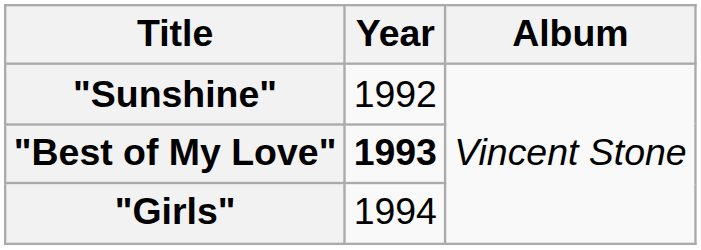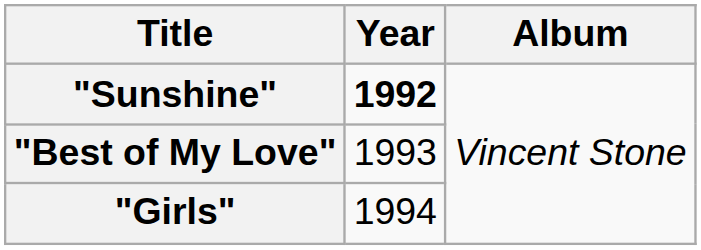(395, 93) normal -> (395, 93) bold
(395, 152) bold -> (395, 152) normal
